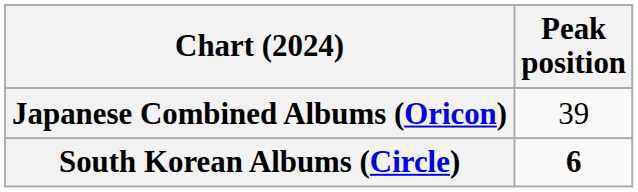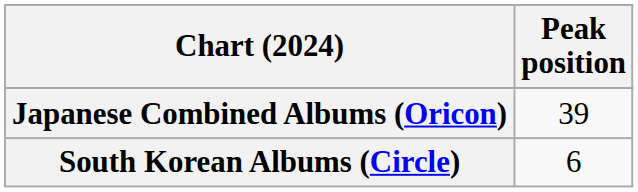(574, 161) bold -> (574, 161) normal
